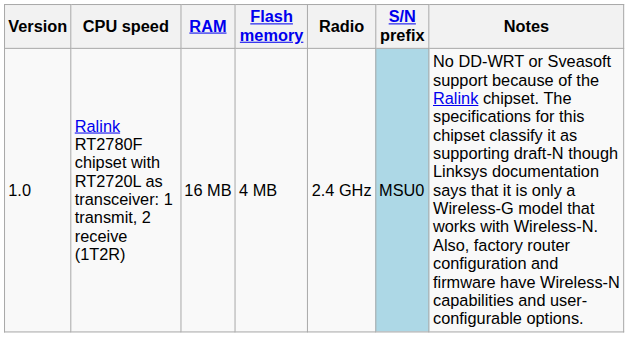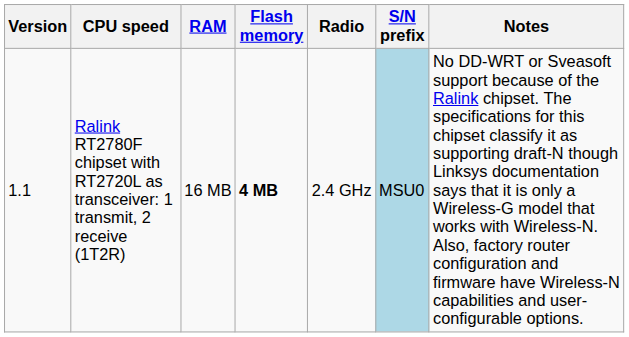(20, 190) 1.0 -> (20, 190) 1.1
(258, 190) normal -> (259, 190) bold
